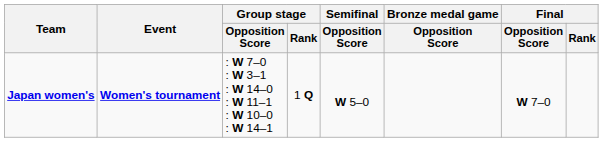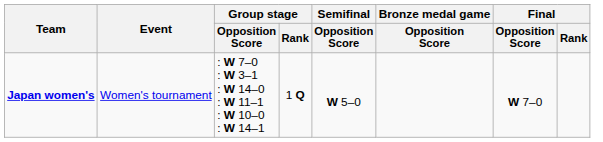(160, 95) bold -> (156, 95) normal
